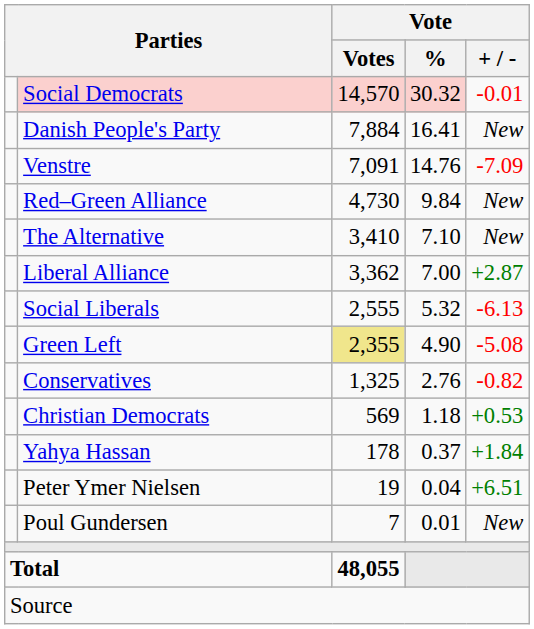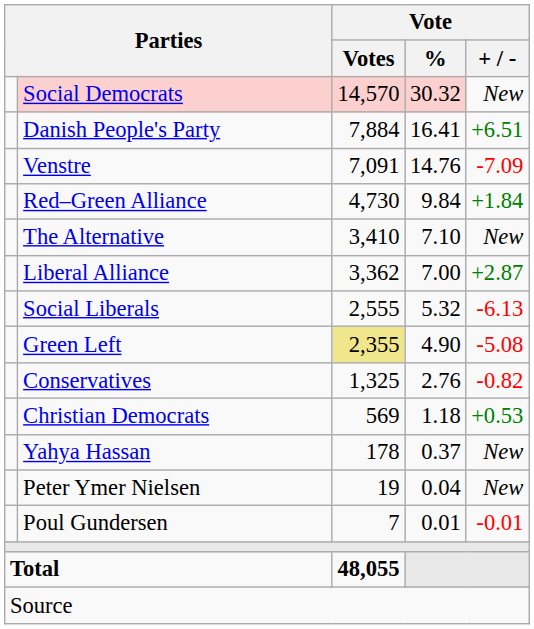(500, 93) -0.01 -> (503, 93) New
(503, 129) New -> (497, 129) +6.51
(503, 201) New -> (497, 201) +1.84
(497, 451) +1.84 -> (503, 451) New
(497, 487) +6.51 -> (503, 487) New
(503, 523) New -> (500, 523) -0.01
